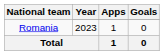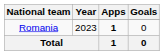(113, 27) normal -> (113, 27) bold
